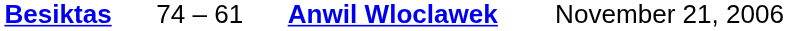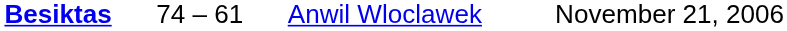(393, 14) bold -> (385, 14) normal
